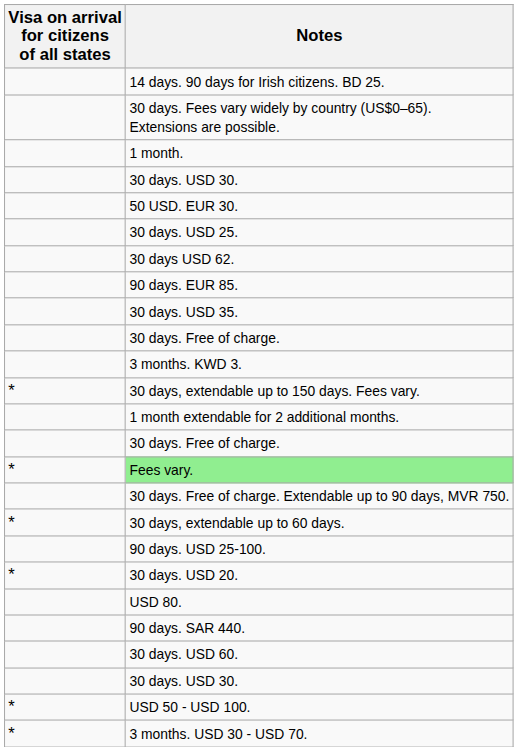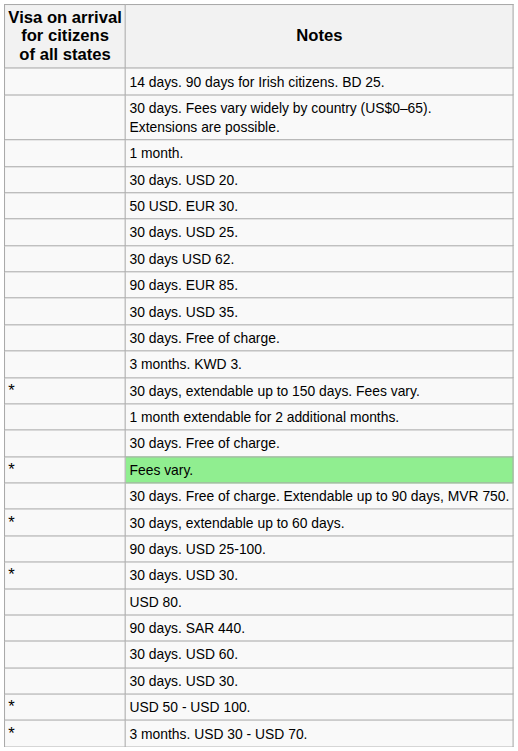(184, 180) 30 days. USD 30. -> (184, 180) 30 days. USD 20.
(184, 576) 30 days. USD 20. -> (184, 576) 30 days. USD 30.
